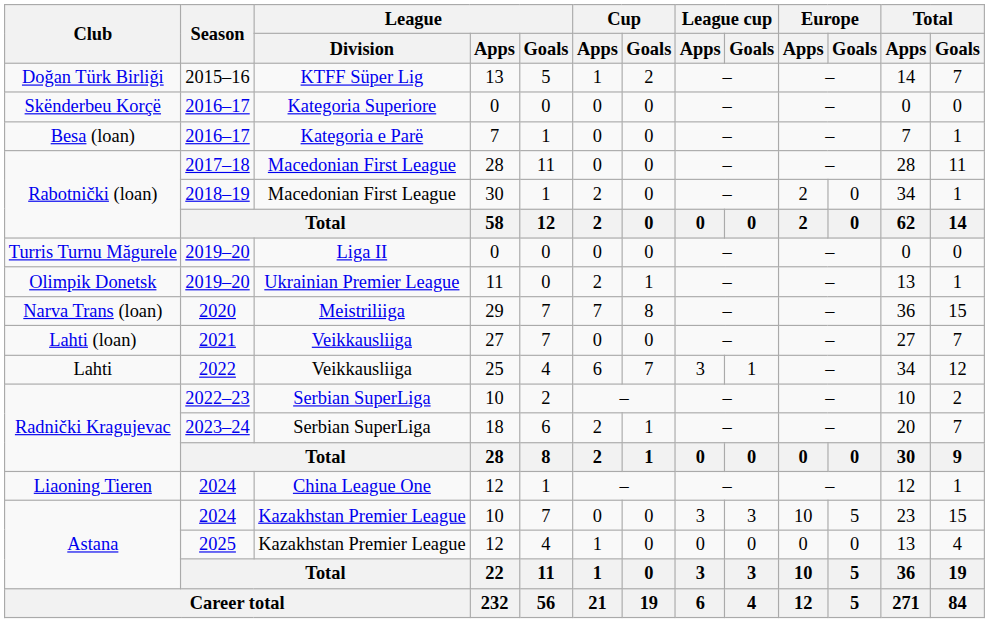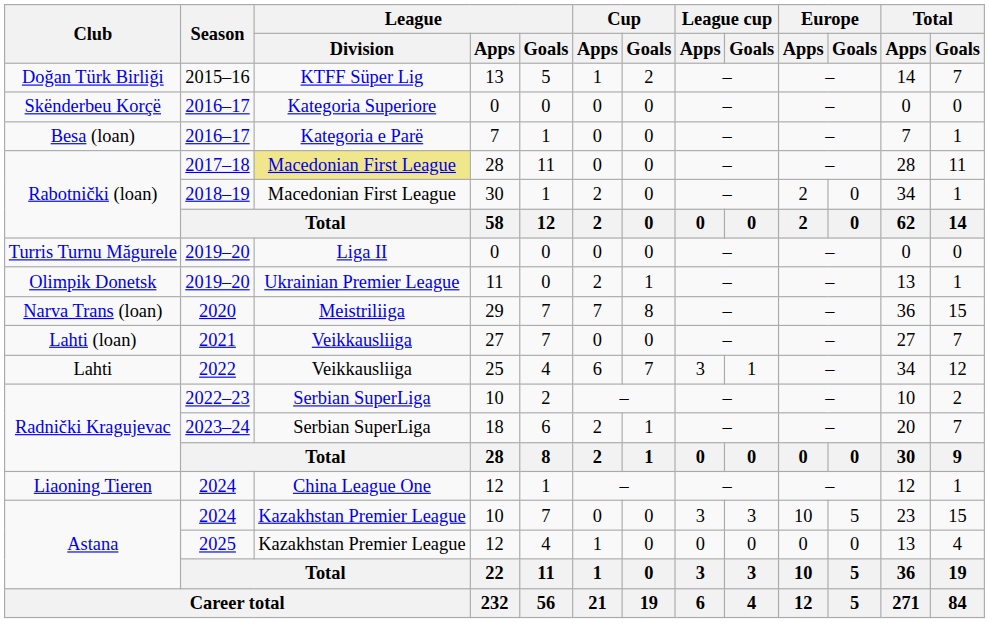(362, 164) no background -> (362, 164) khaki background
